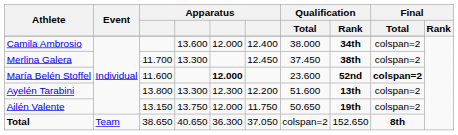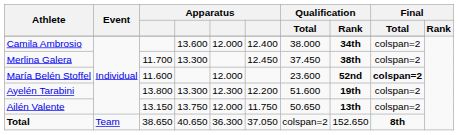(227, 75) bold -> (227, 75) normal
(350, 91) 13th -> (350, 91) 19th
(350, 107) 19th -> (350, 107) 13th
